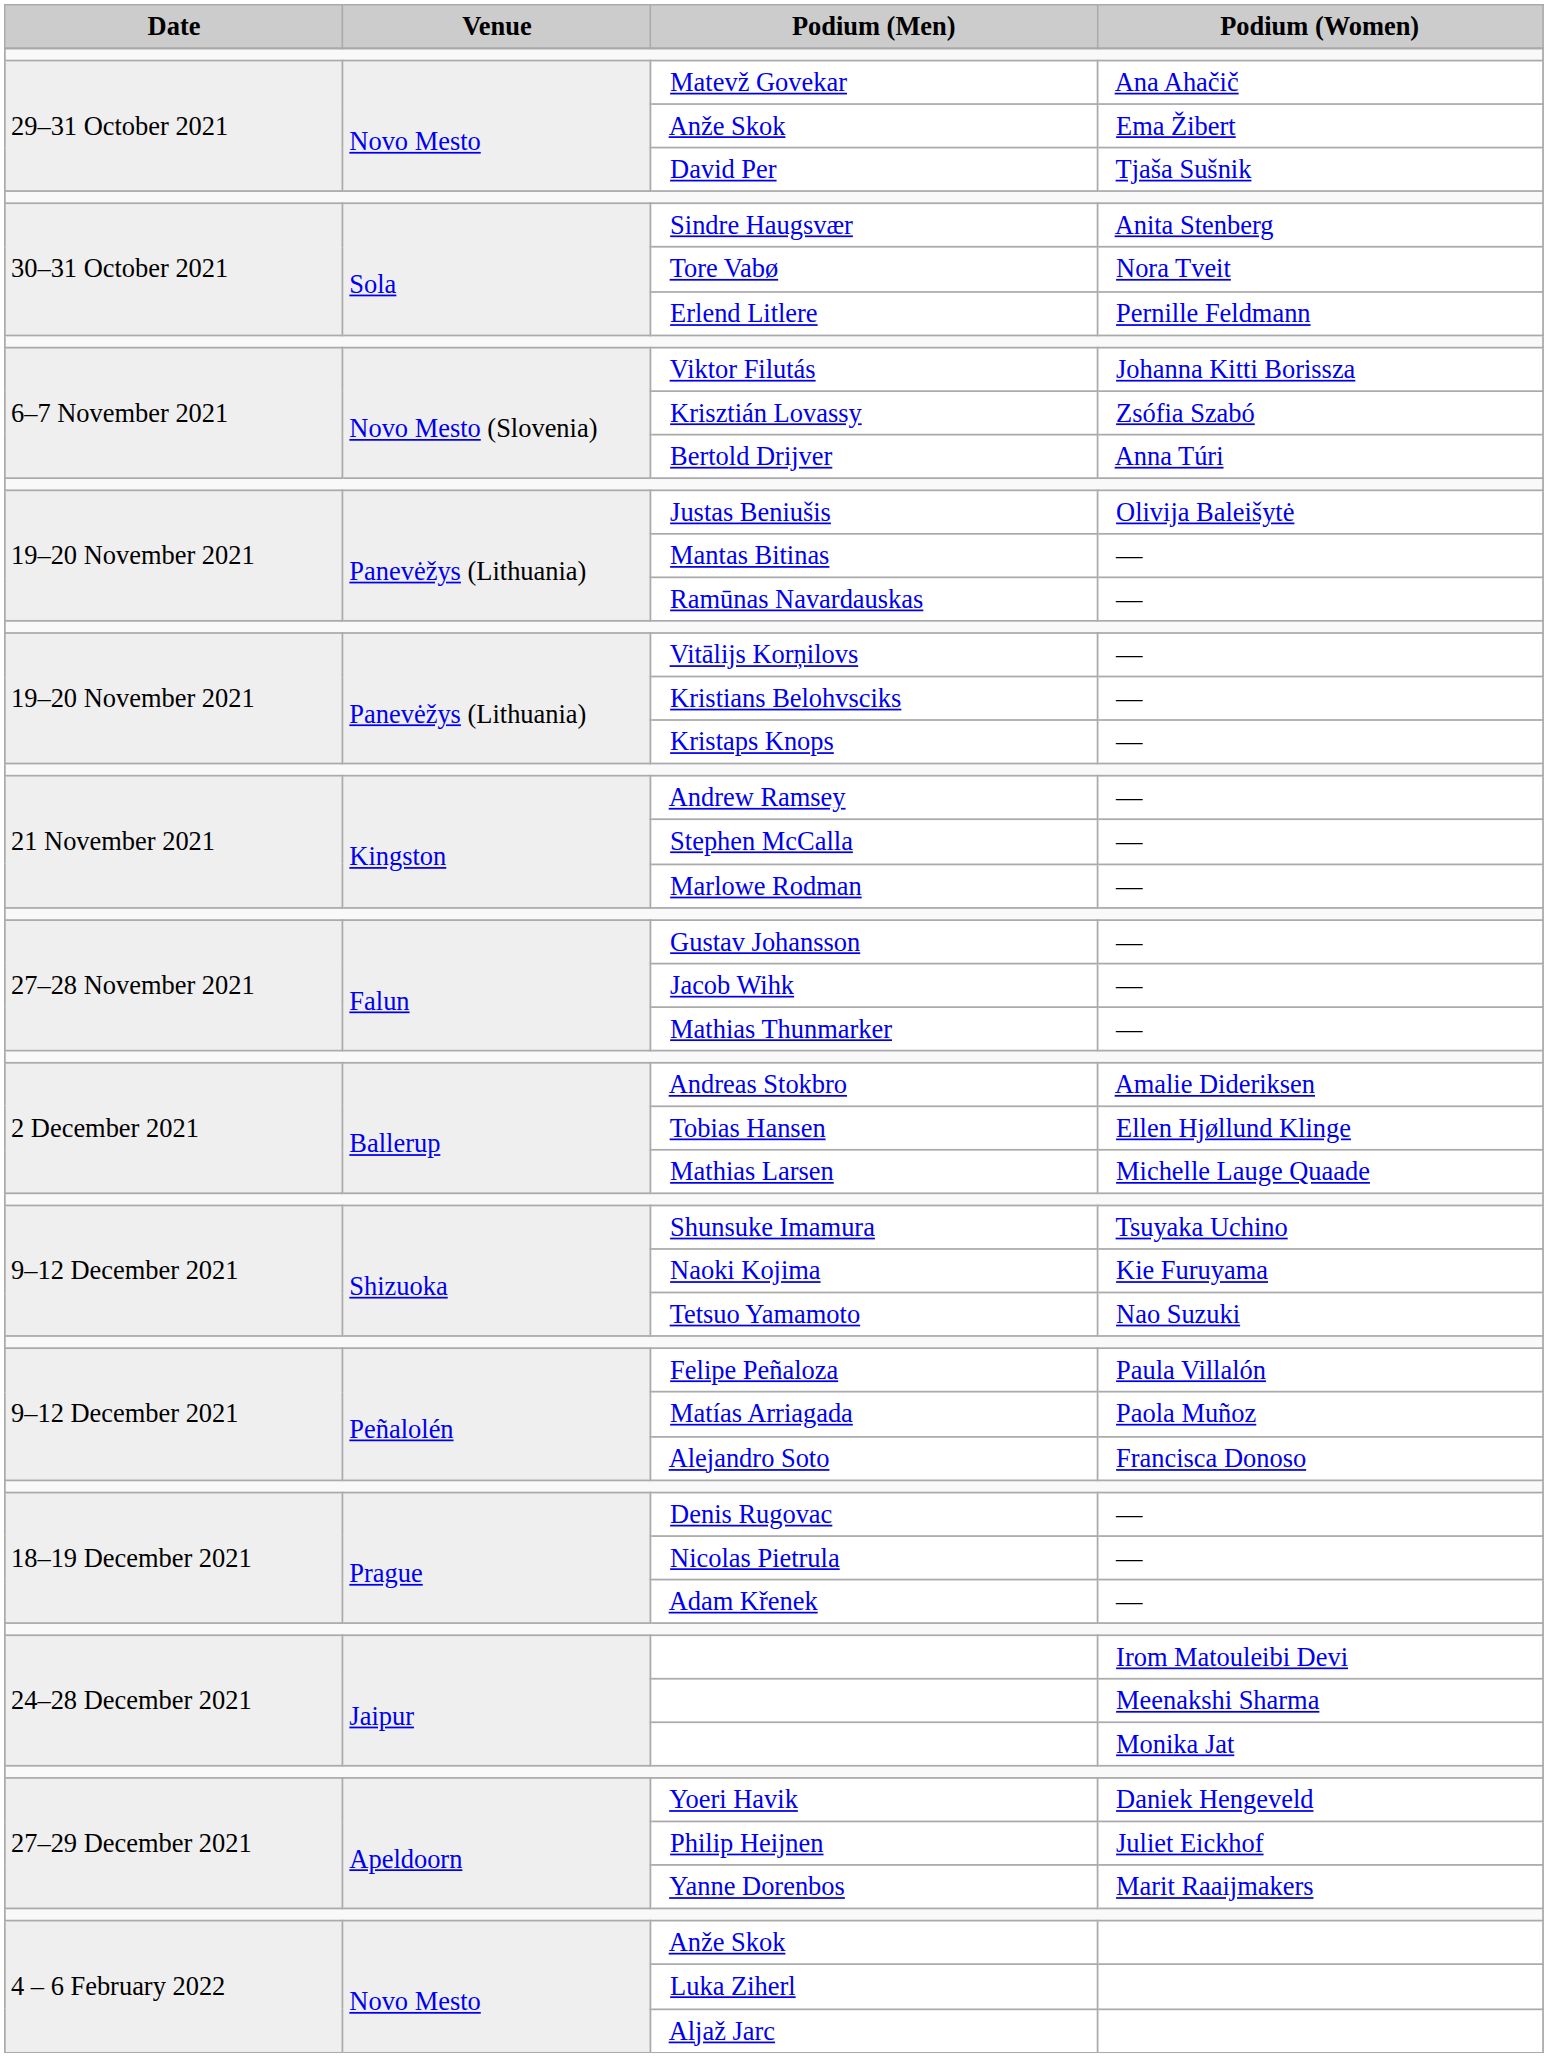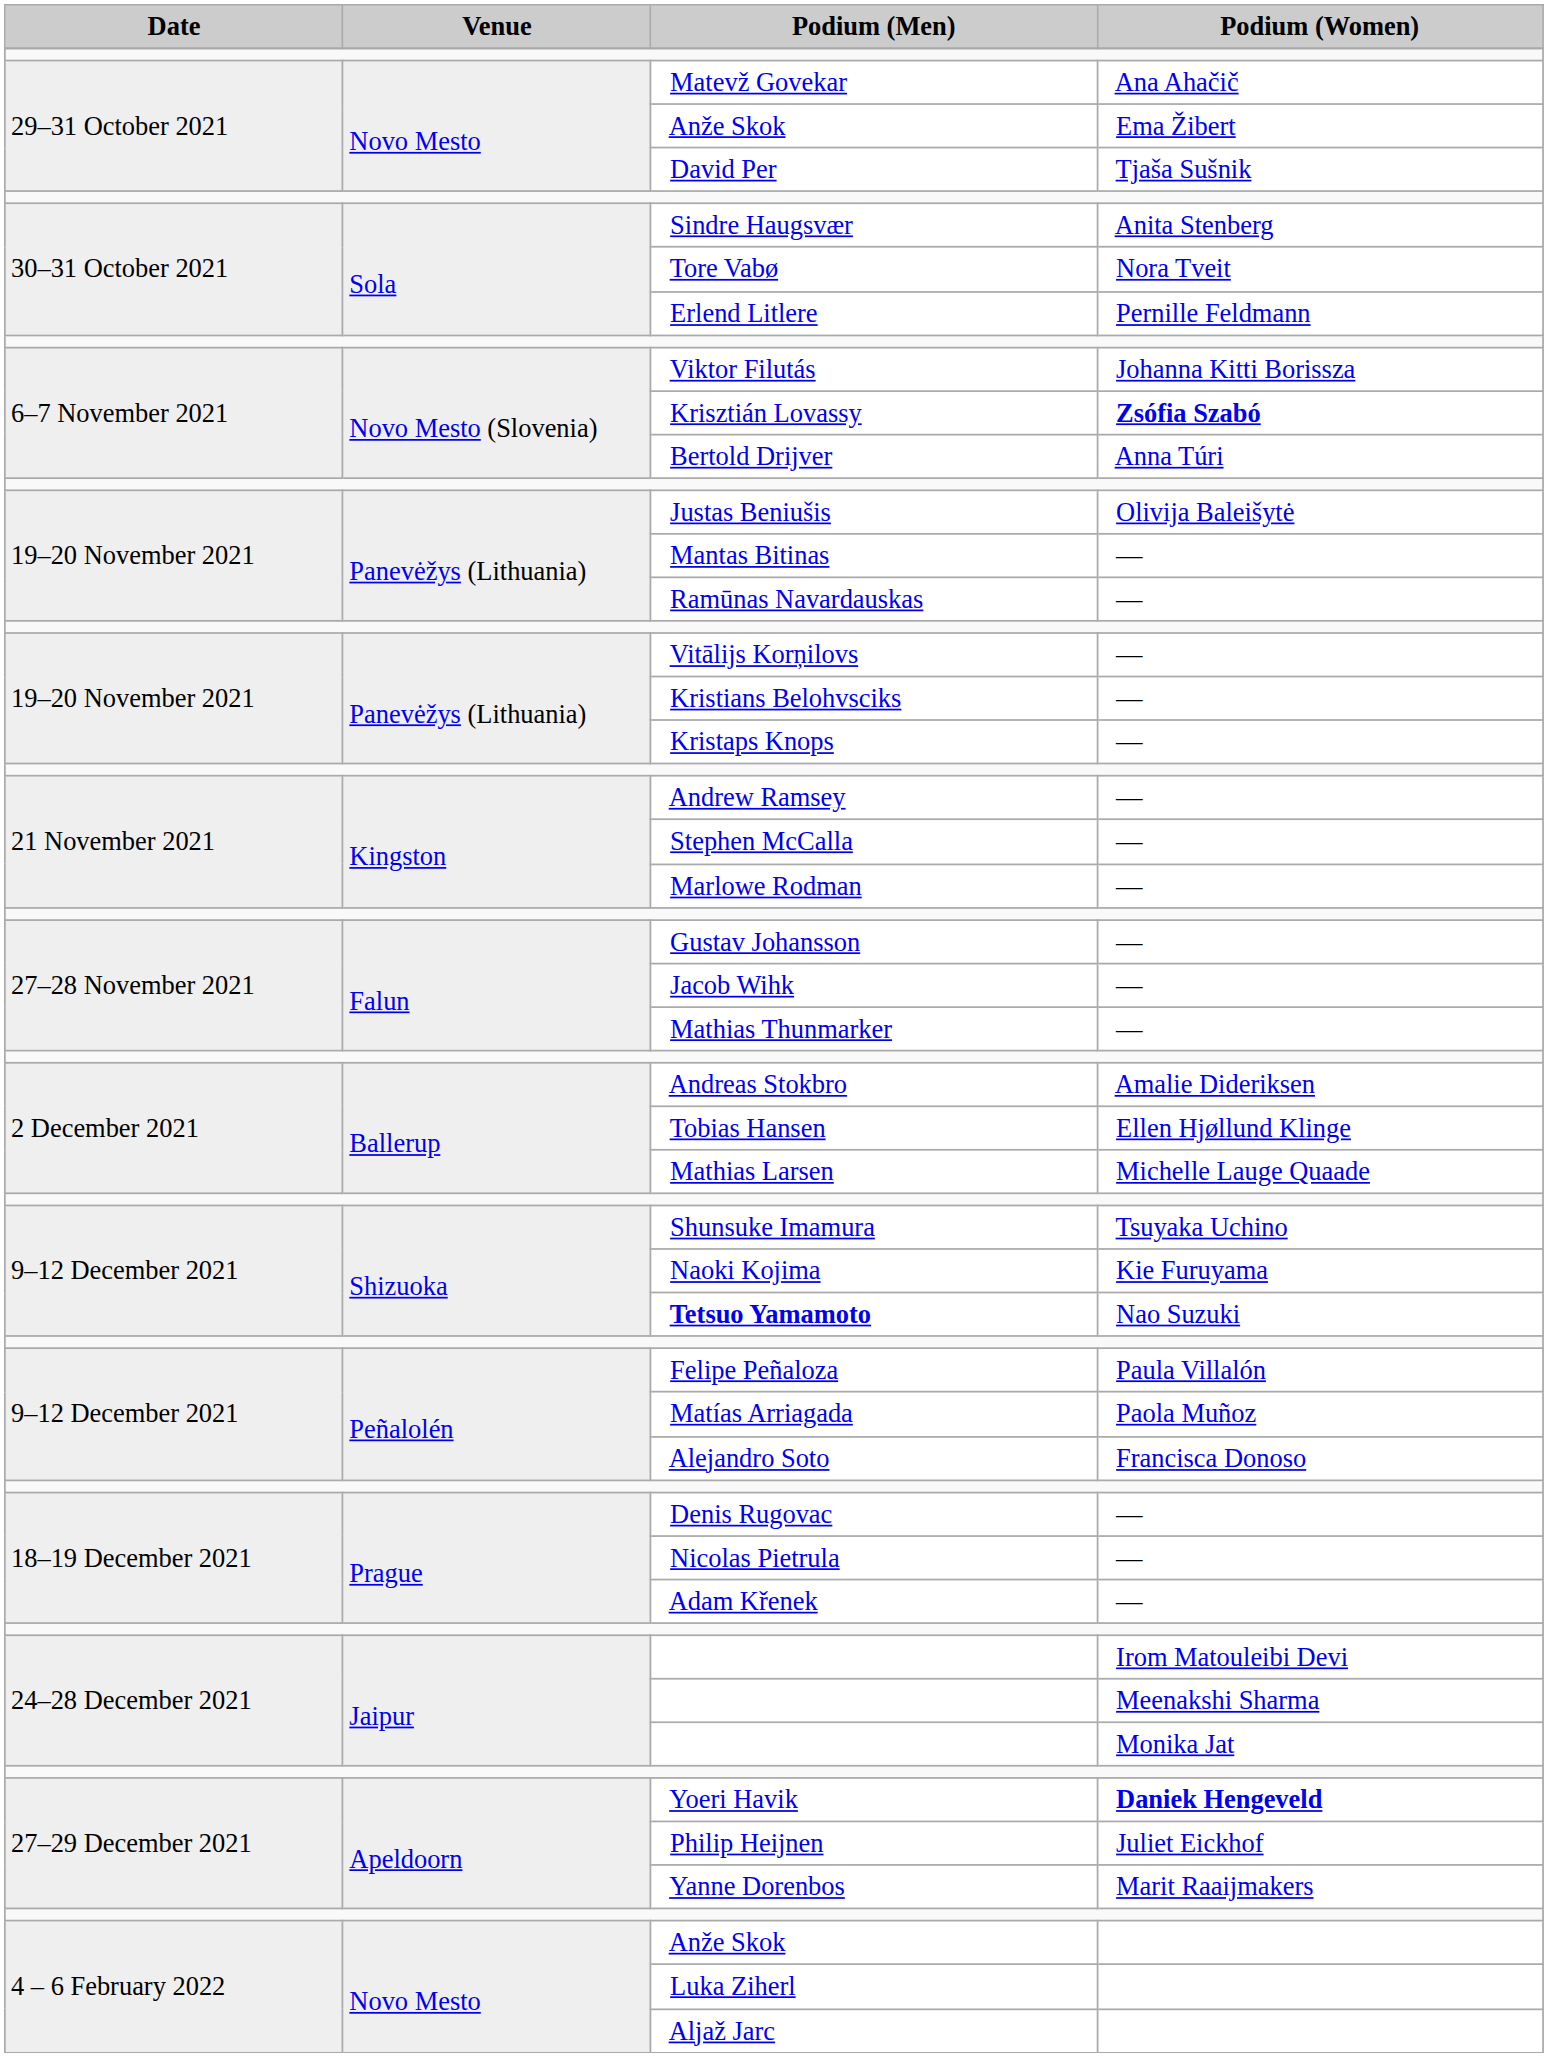(1179, 412) normal -> (1182, 412) bold
(759, 1314) normal -> (764, 1314) bold
(1208, 1799) normal -> (1213, 1799) bold
